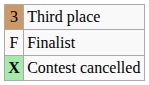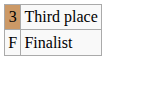- row: (84, 67)
